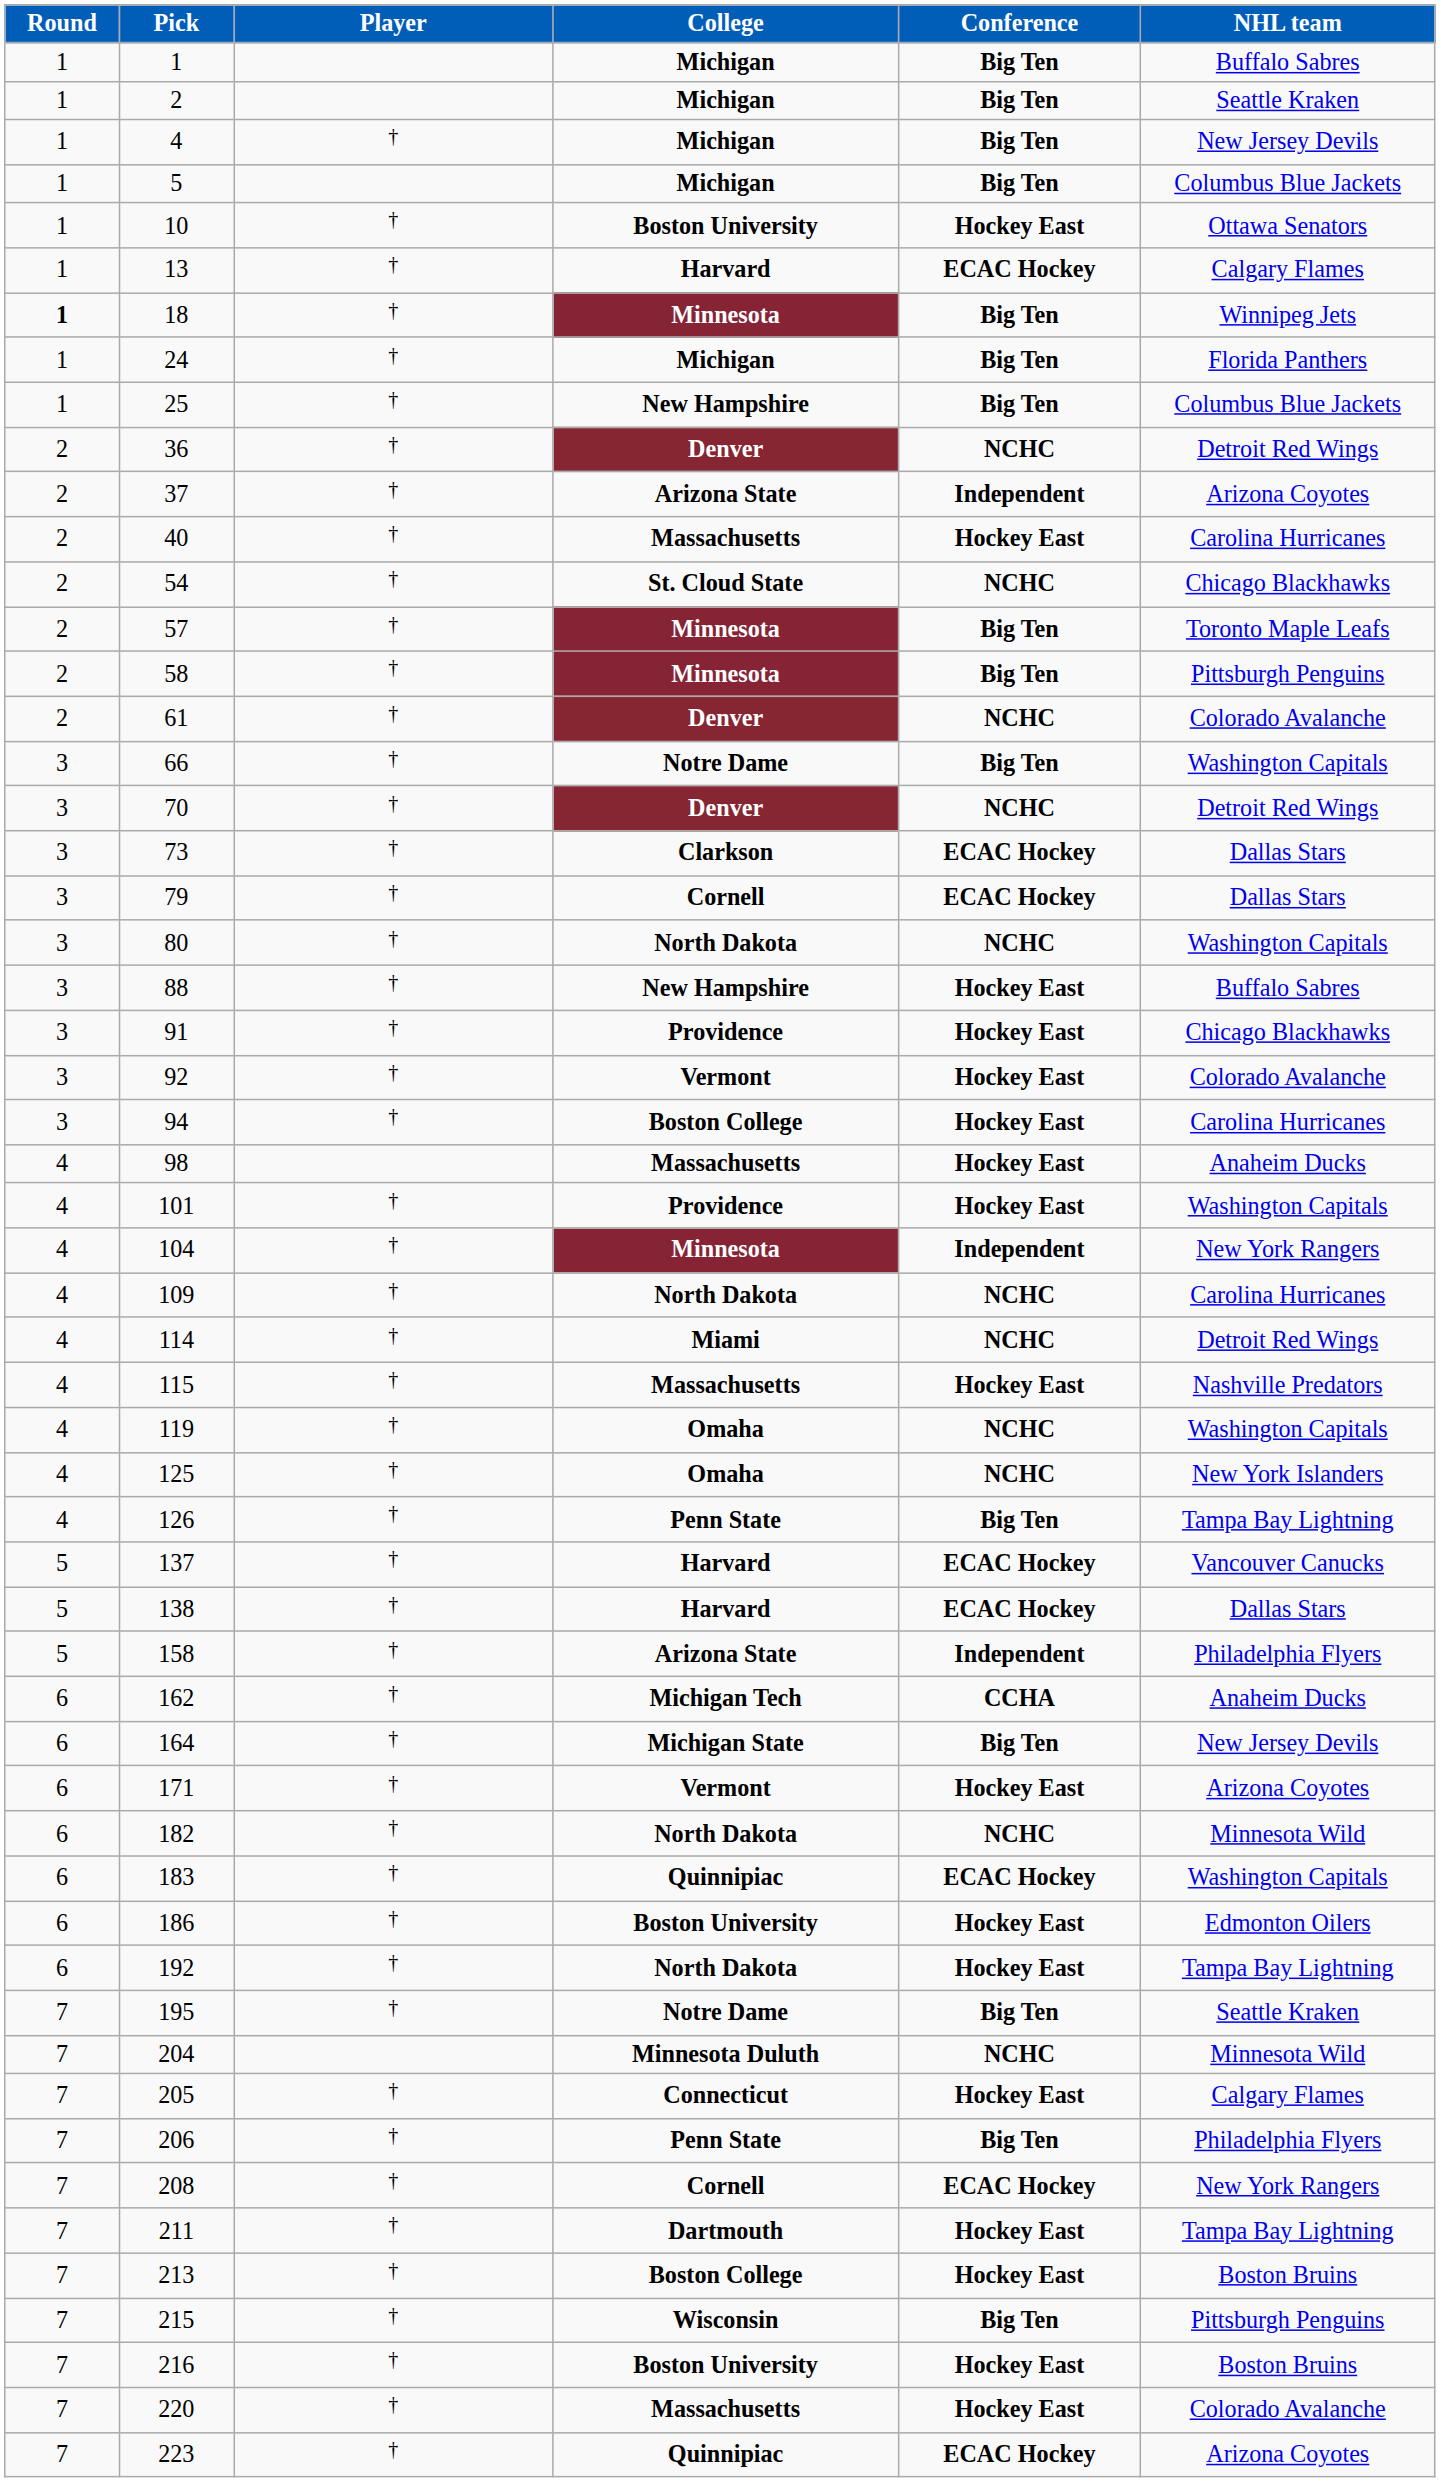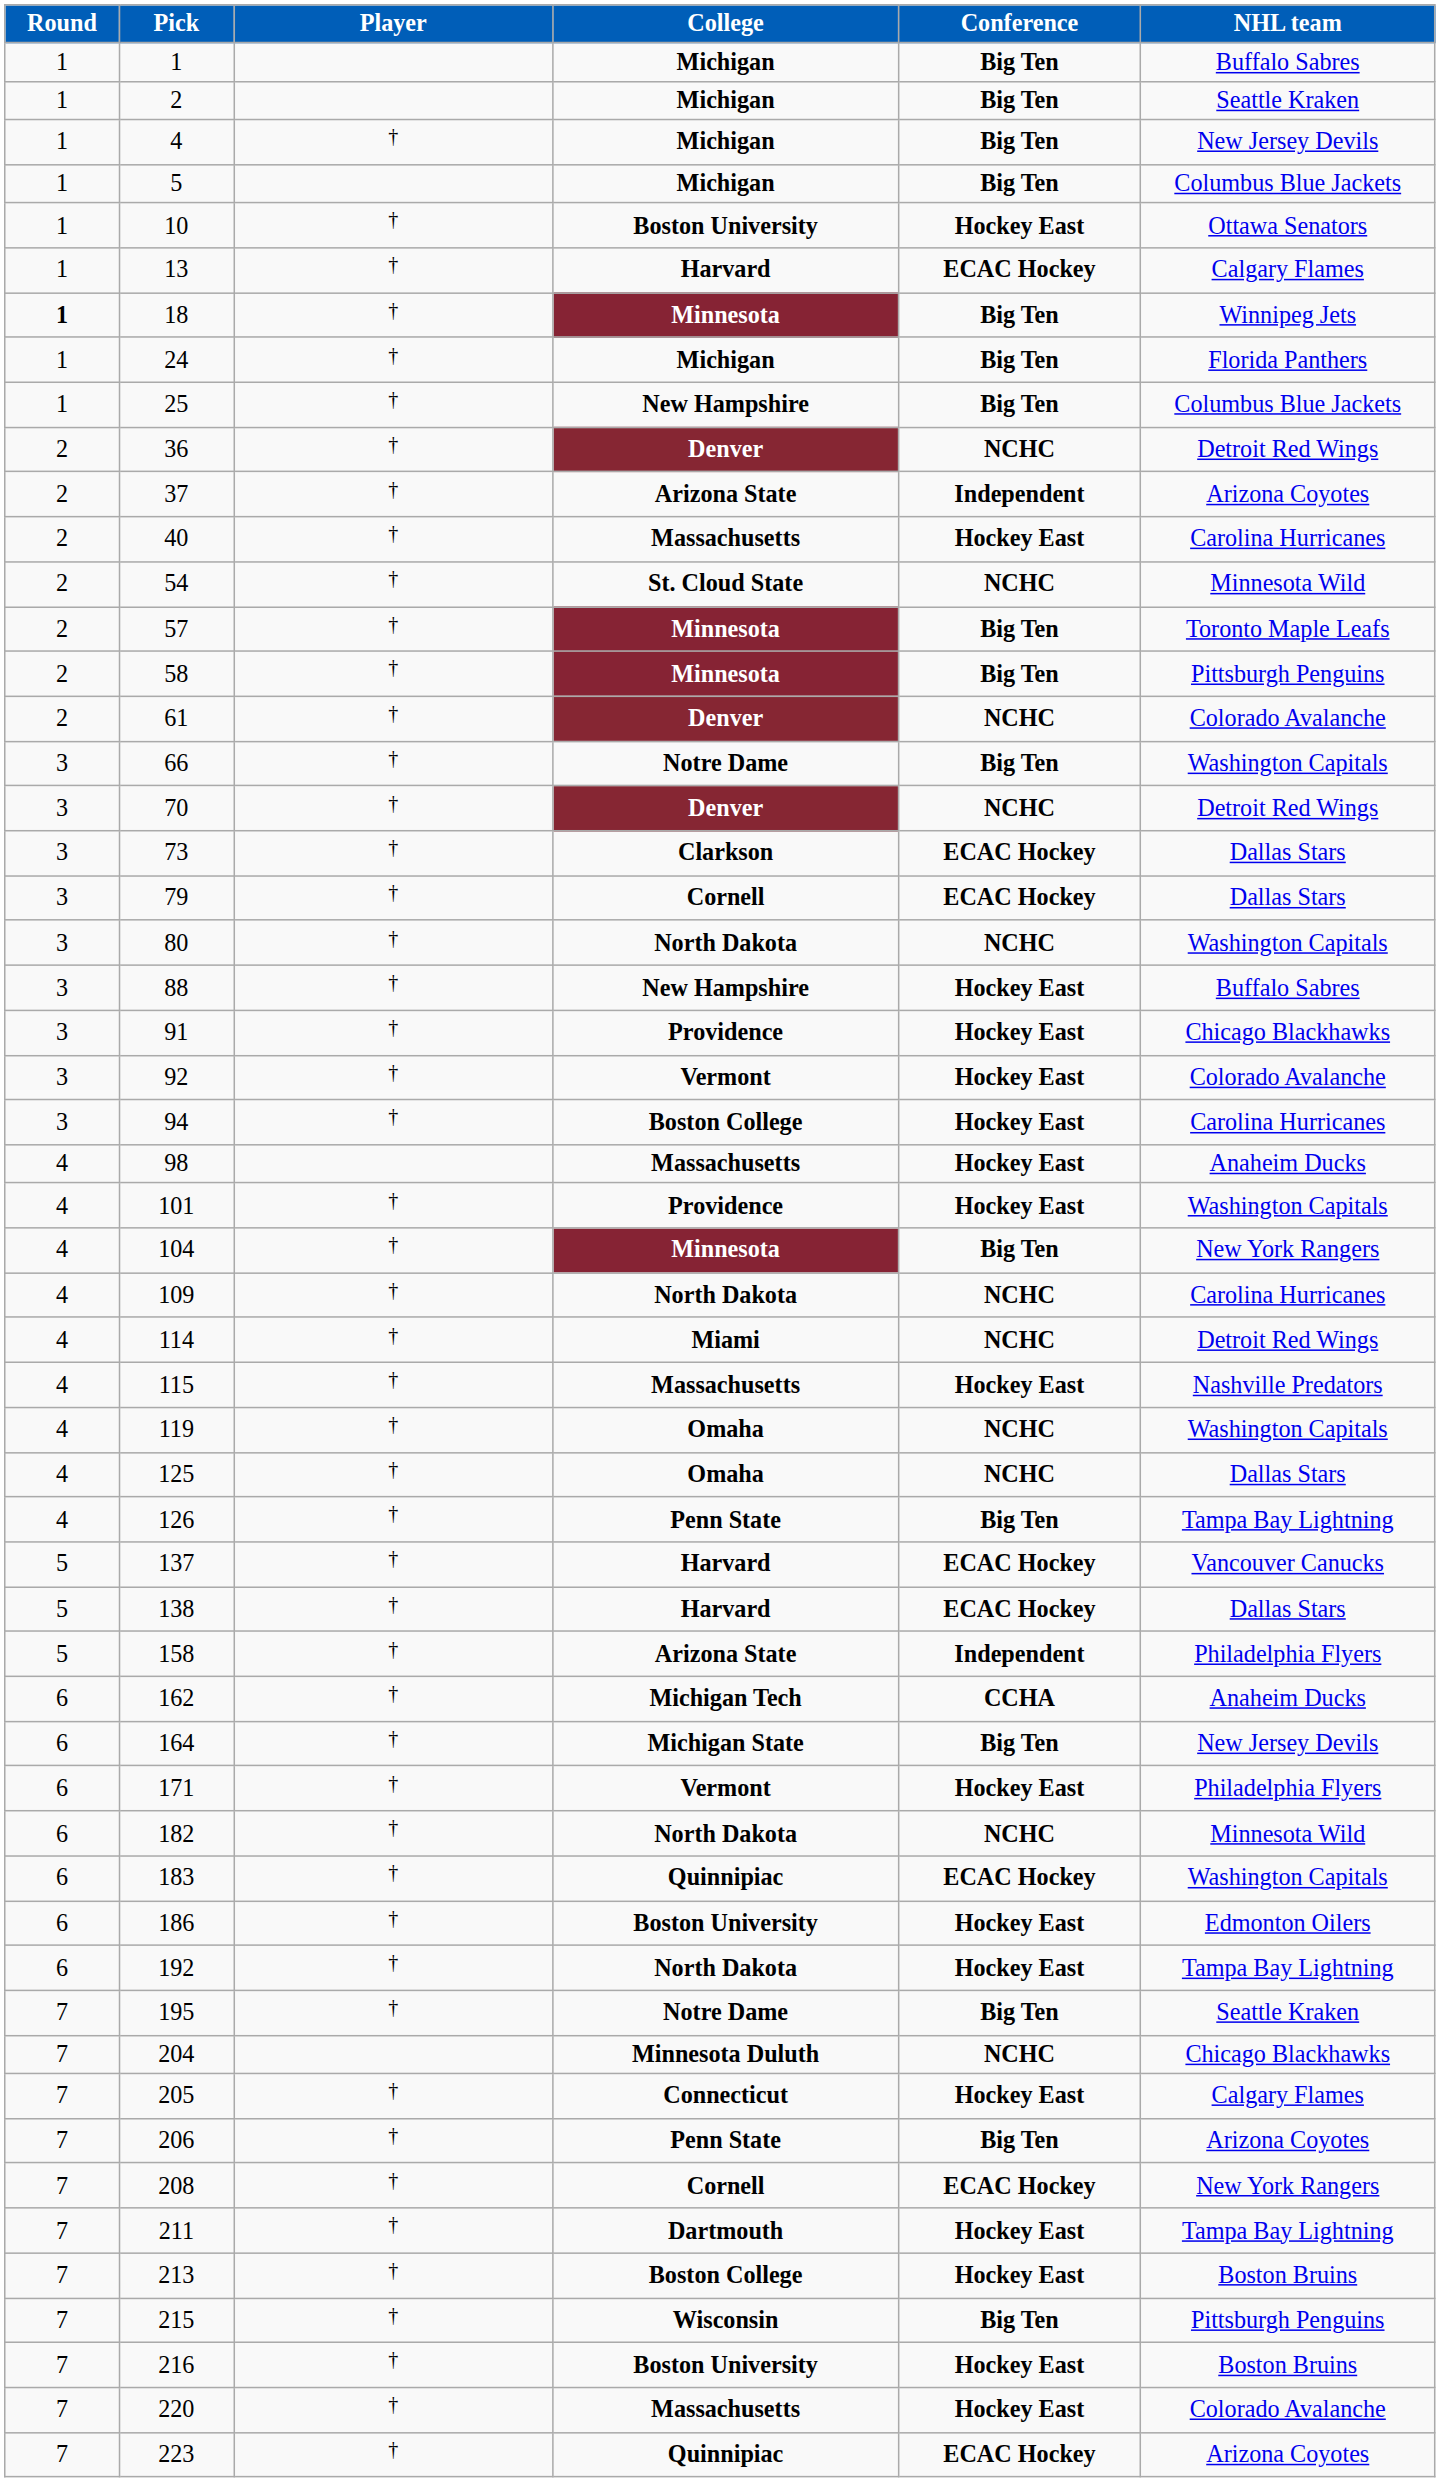(1288, 583) Chicago Blackhawks -> (1288, 583) Minnesota Wild
(1019, 1250) Independent -> (1019, 1250) Big Ten
(1288, 1474) New York Islanders -> (1288, 1474) Dallas Stars
(1288, 1788) Arizona Coyotes -> (1288, 1788) Philadelphia Flyers
(1288, 2054) Minnesota Wild -> (1288, 2054) Chicago Blackhawks
(1288, 2140) Philadelphia Flyers -> (1288, 2140) Arizona Coyotes
